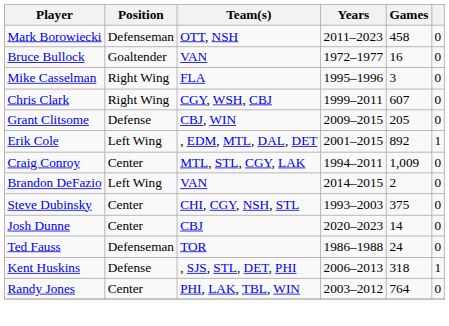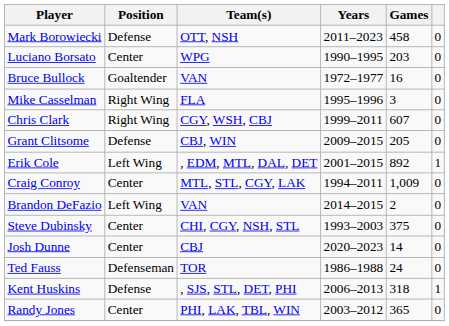(141, 36) Defenseman -> (129, 36) Defense
+ row: (52, 57)
(399, 288) 764 -> (399, 309) 365
